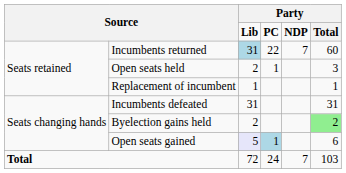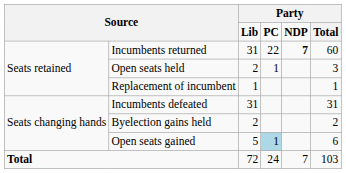(252, 50) lightblue background -> (252, 50) no background
(305, 50) normal -> (305, 50) bold
(336, 123) lightgreen background -> (336, 123) no background
(255, 141) lavender background -> (255, 141) no background
